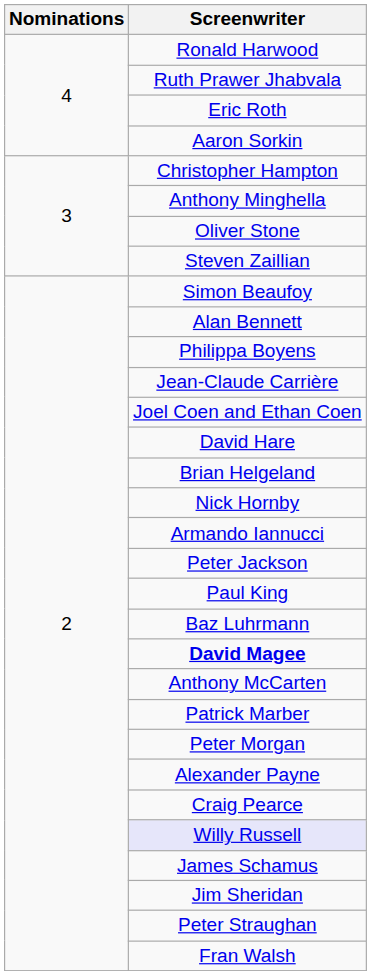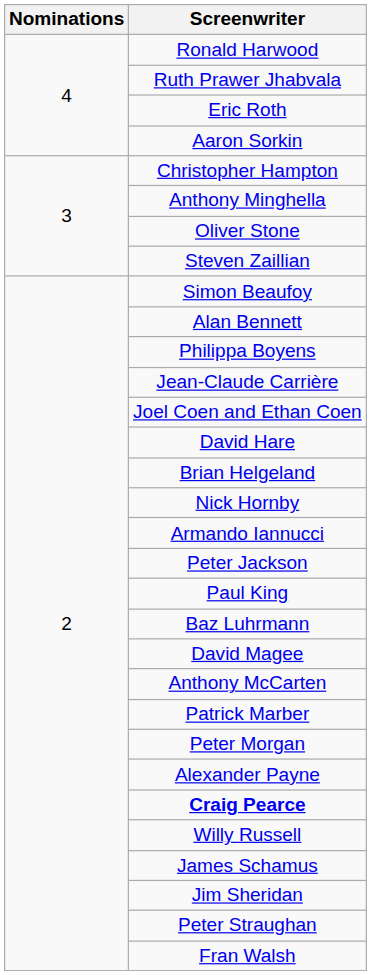(247, 653) bold -> (247, 653) normal
(247, 804) normal -> (247, 804) bold
(247, 834) lavender background -> (247, 834) no background
